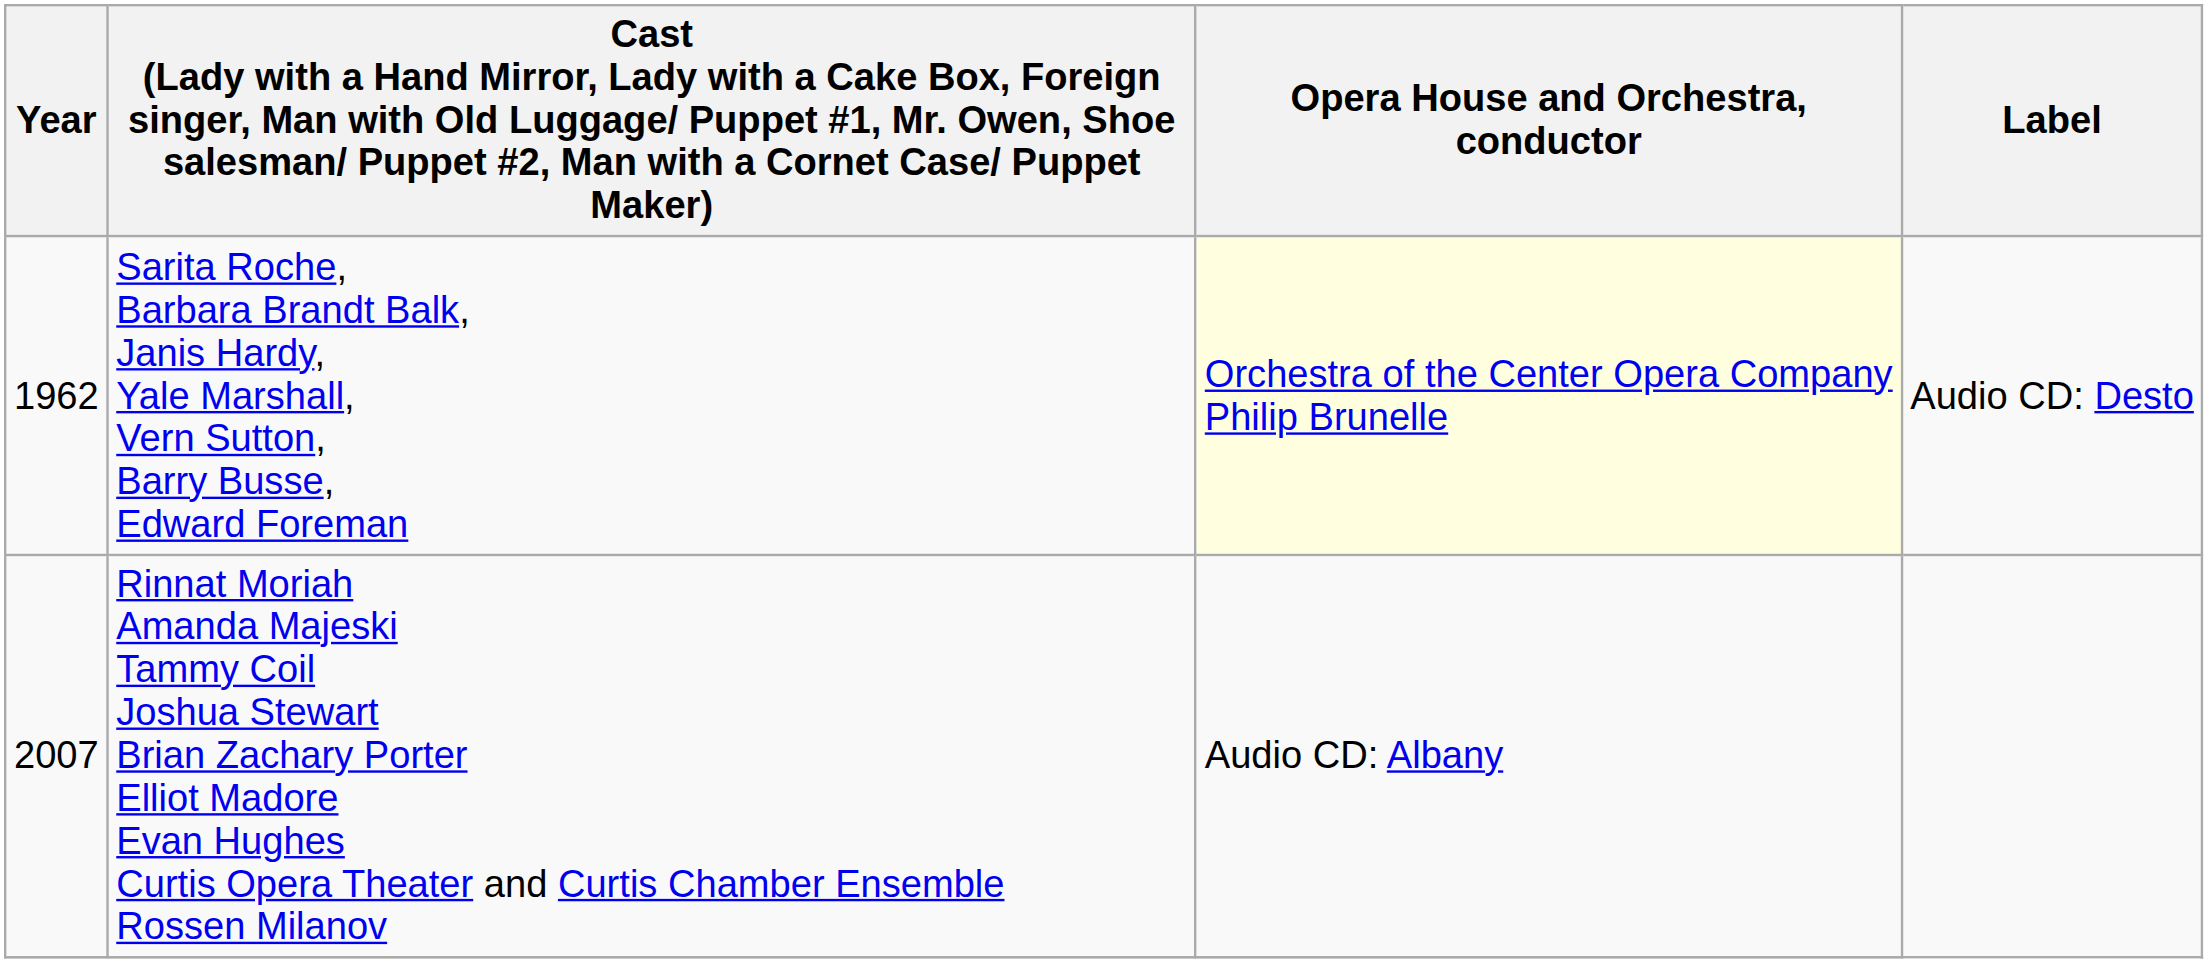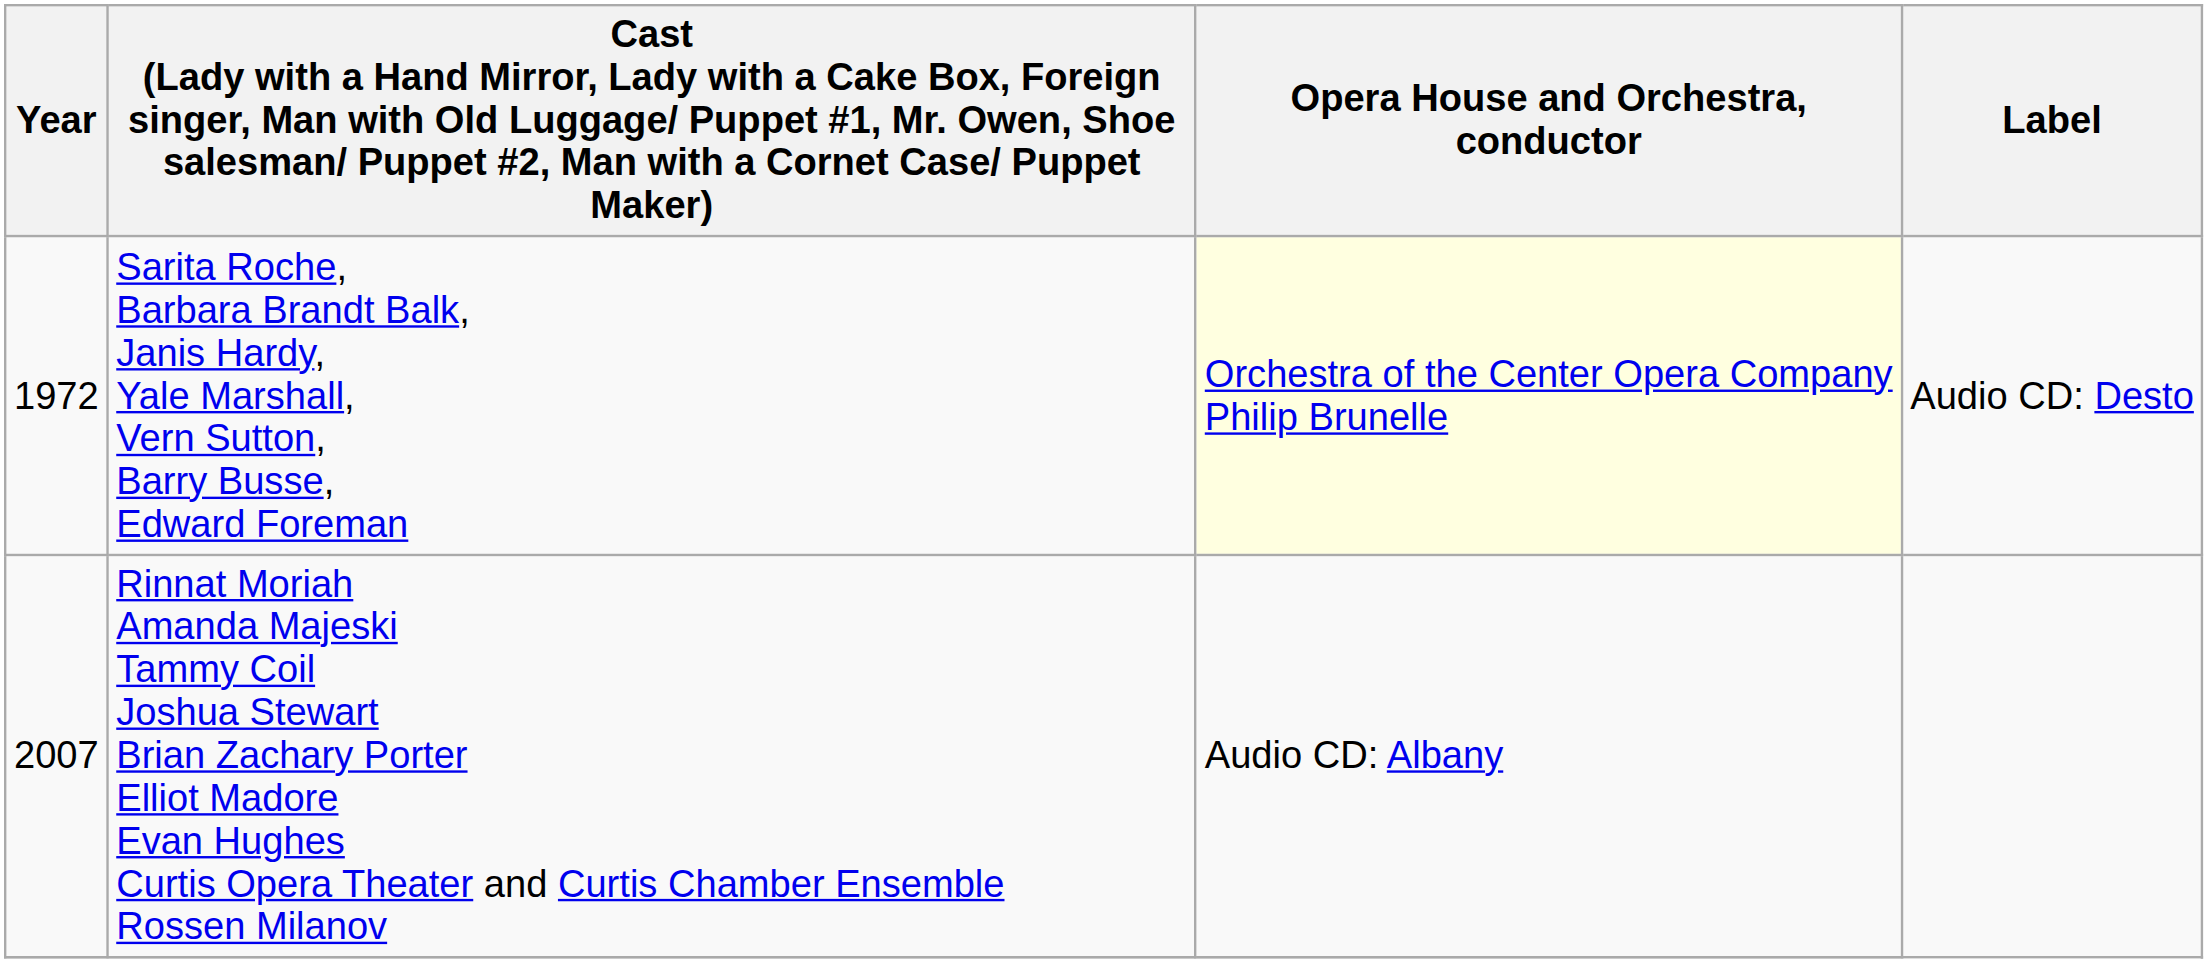(56, 394) 1962 -> (56, 394) 1972
